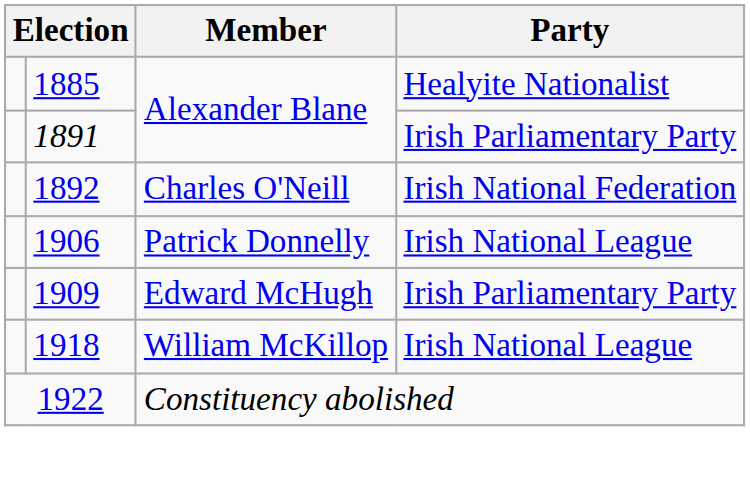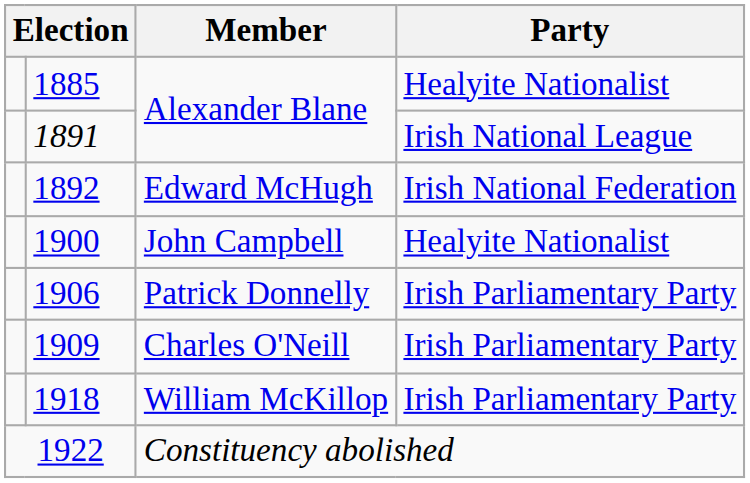(570, 135) Irish Parliamentary Party -> (548, 135) Irish National League
(247, 188) Charles O'Neill -> (258, 188) Edward McHugh
+ row: (66, 240)
(548, 240) Irish National League -> (570, 293) Irish Parliamentary Party
(258, 293) Edward McHugh -> (247, 345) Charles O'Neill
(548, 345) Irish National League -> (570, 398) Irish Parliamentary Party
